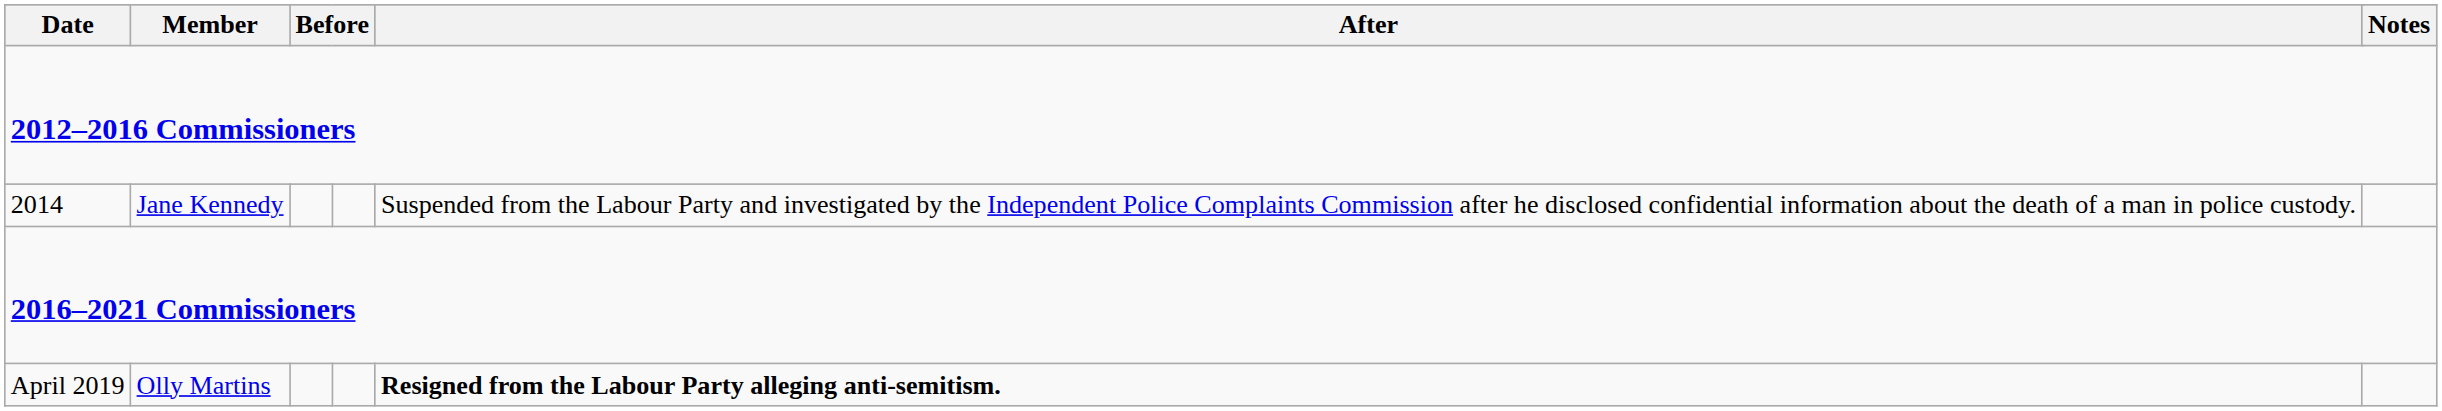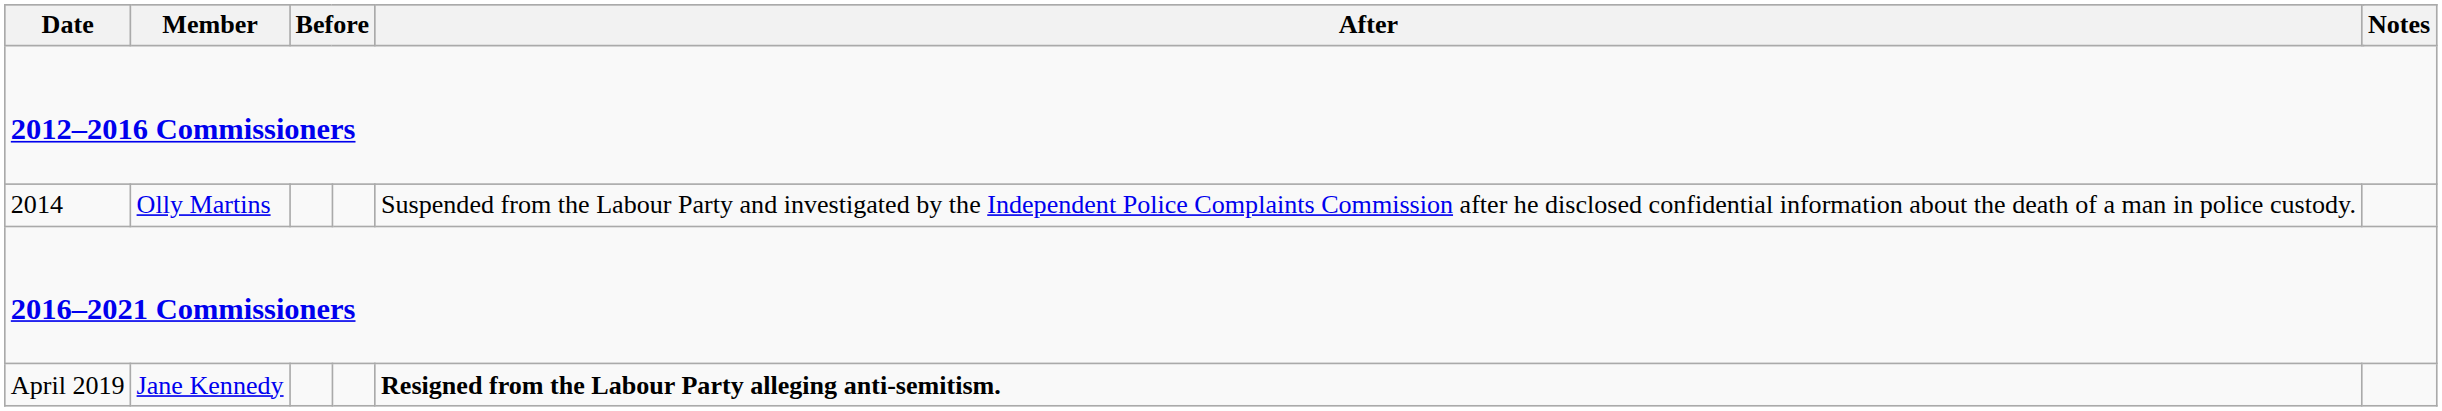(210, 204) Jane Kennedy -> (204, 204) Olly Martins
(204, 384) Olly Martins -> (210, 384) Jane Kennedy
